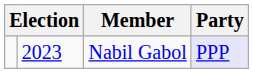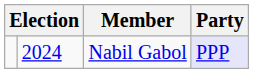(42, 52) 2023 -> (42, 52) 2024
